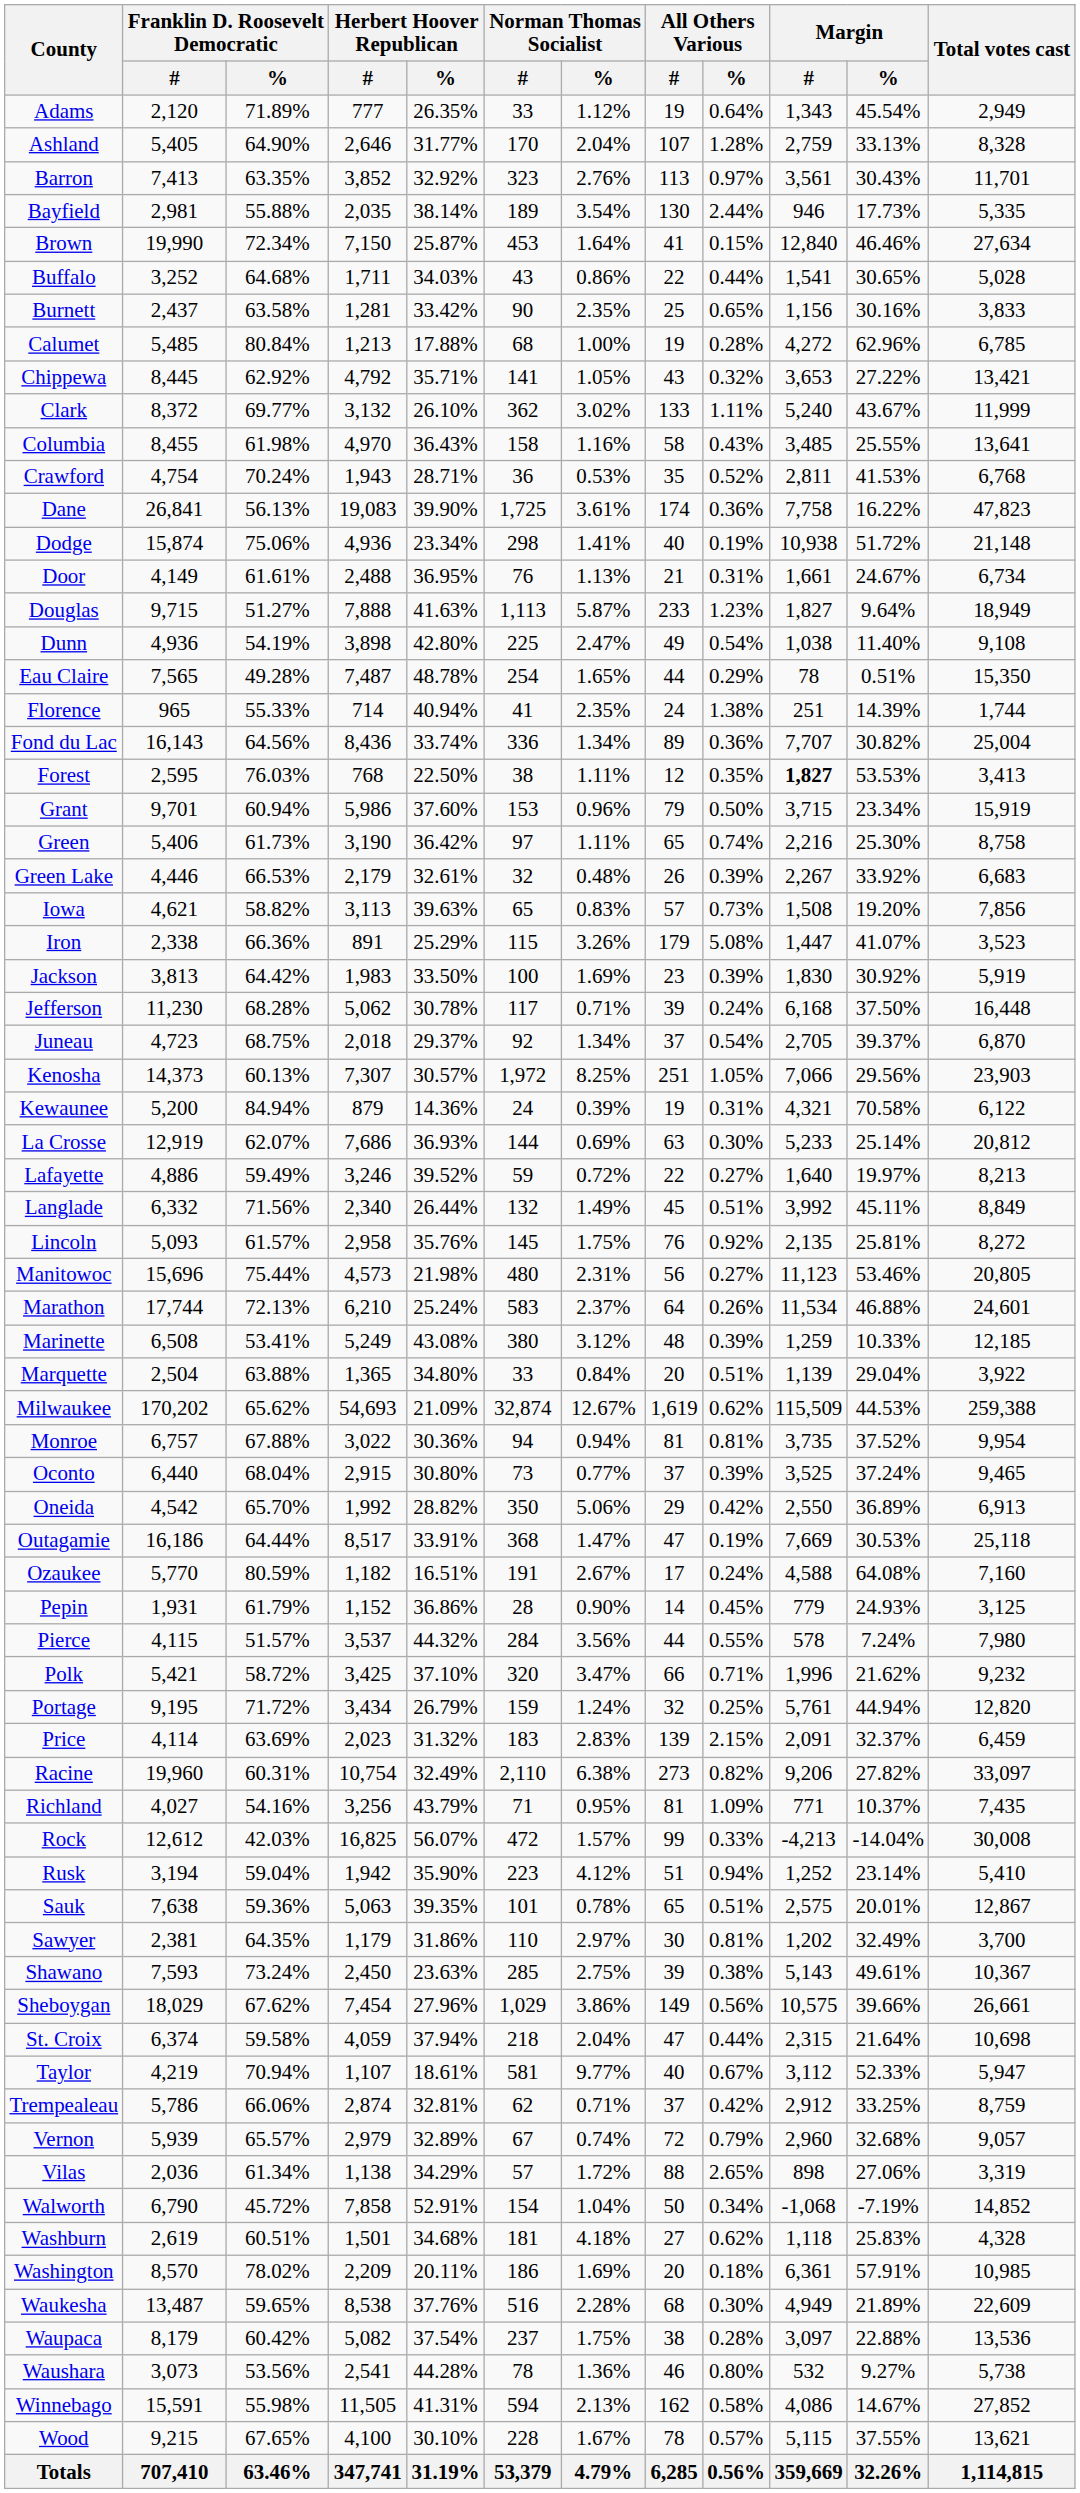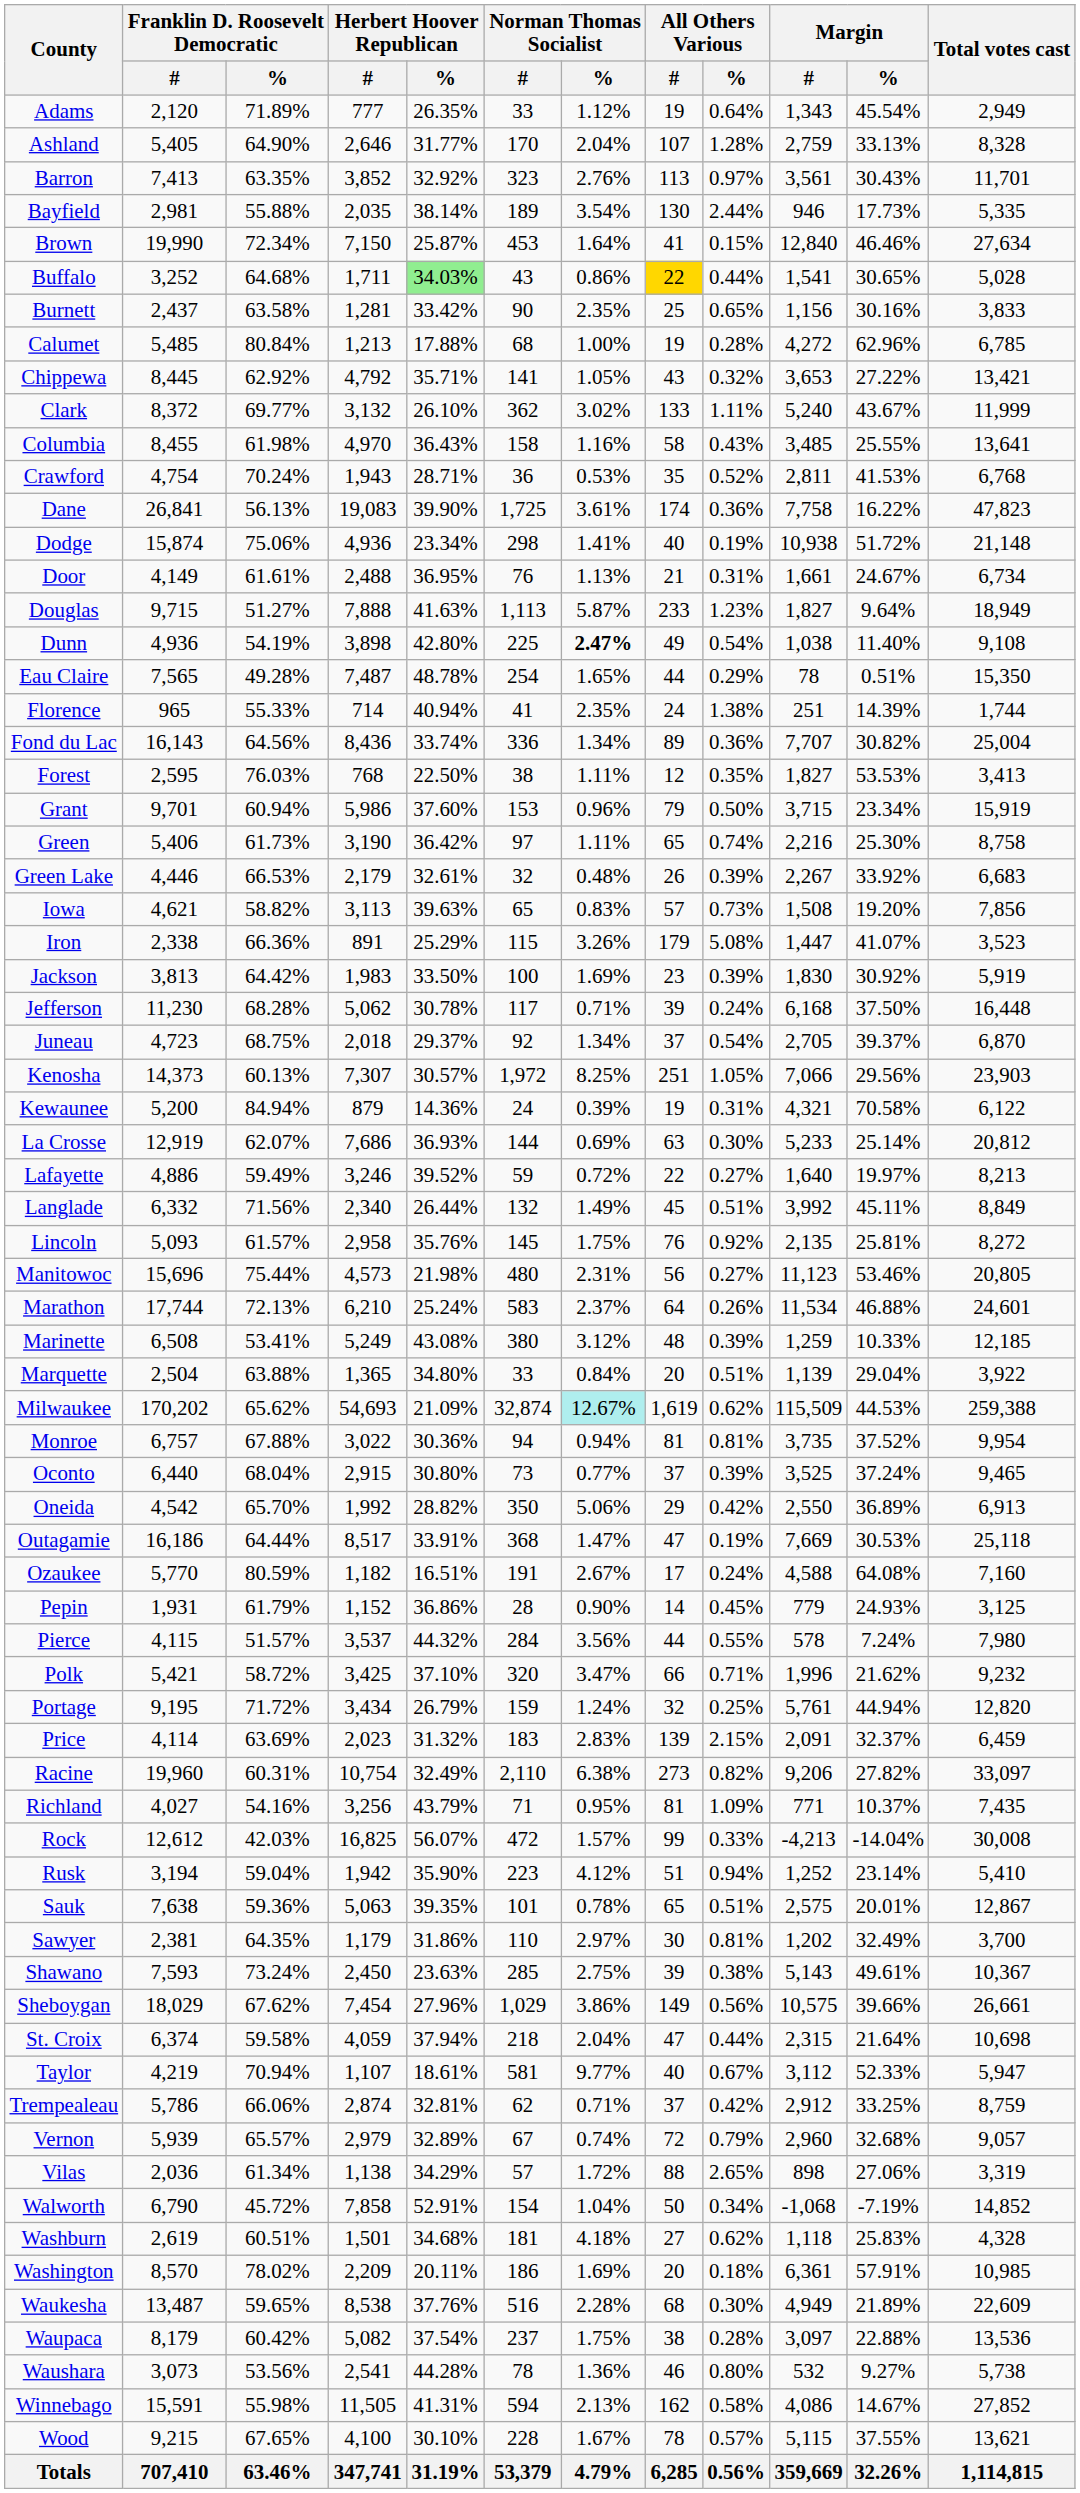(446, 277) no background -> (446, 277) lightgreen background
(674, 277) no background -> (674, 277) gold background
(603, 643) normal -> (603, 643) bold
(809, 776) bold -> (809, 776) normal
(603, 1407) no background -> (603, 1407) paleturquoise background
